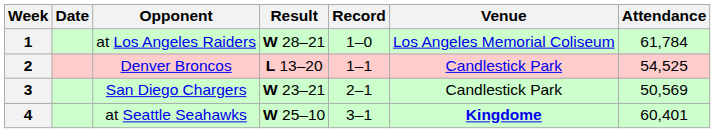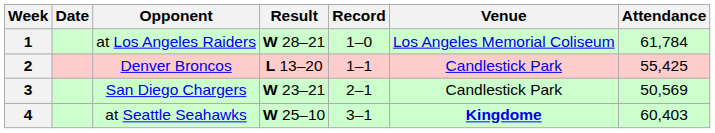(664, 66) 54,525 -> (664, 66) 55,425
(664, 115) 60,401 -> (664, 115) 60,403
